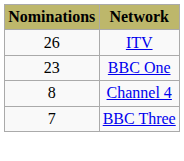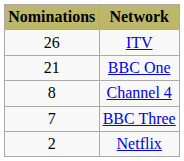(52, 67) 23 -> (52, 67) 21
+ row: (139, 144)
